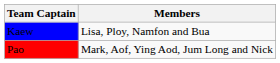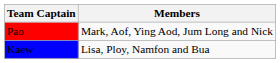rows swapped: (15, 49) <-> (20, 31)
